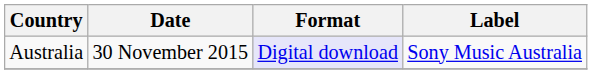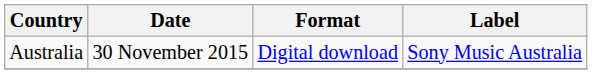(328, 52) lavender background -> (328, 52) no background
